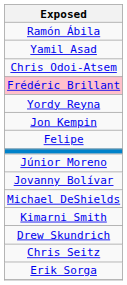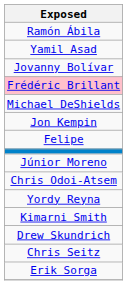(64, 67) Chris Odoi-Atsem -> (64, 67) Jovanny Bolívar
(64, 103) Yordy Reyna -> (64, 103) Michael DeShields
(64, 181) Jovanny Bolívar -> (64, 181) Chris Odoi-Atsem
(64, 199) Michael DeShields -> (64, 199) Yordy Reyna
